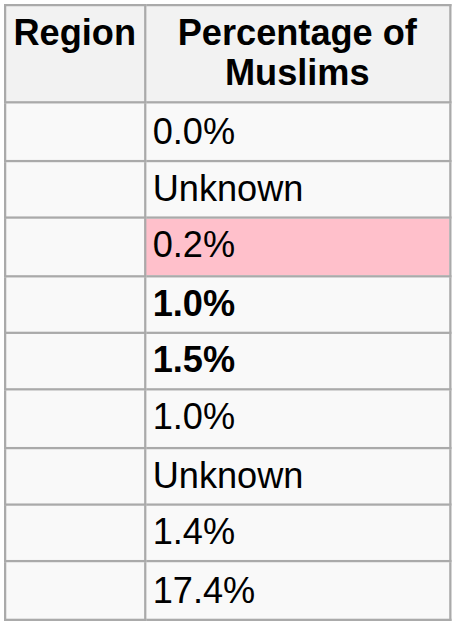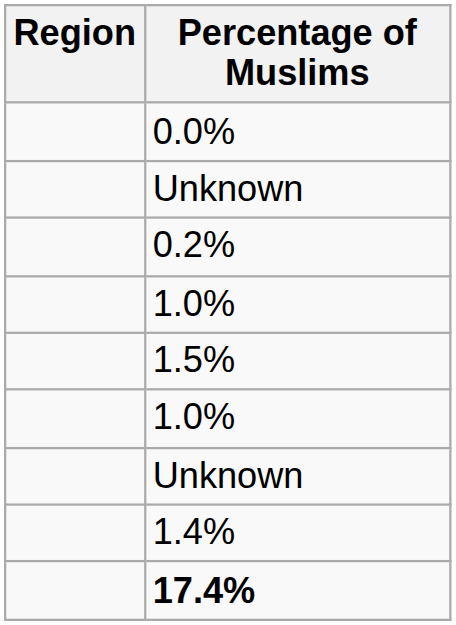(194, 245) pink background -> (194, 245) no background
(194, 303) bold -> (194, 303) normal
(194, 360) bold -> (194, 360) normal
(204, 589) normal -> (204, 589) bold
